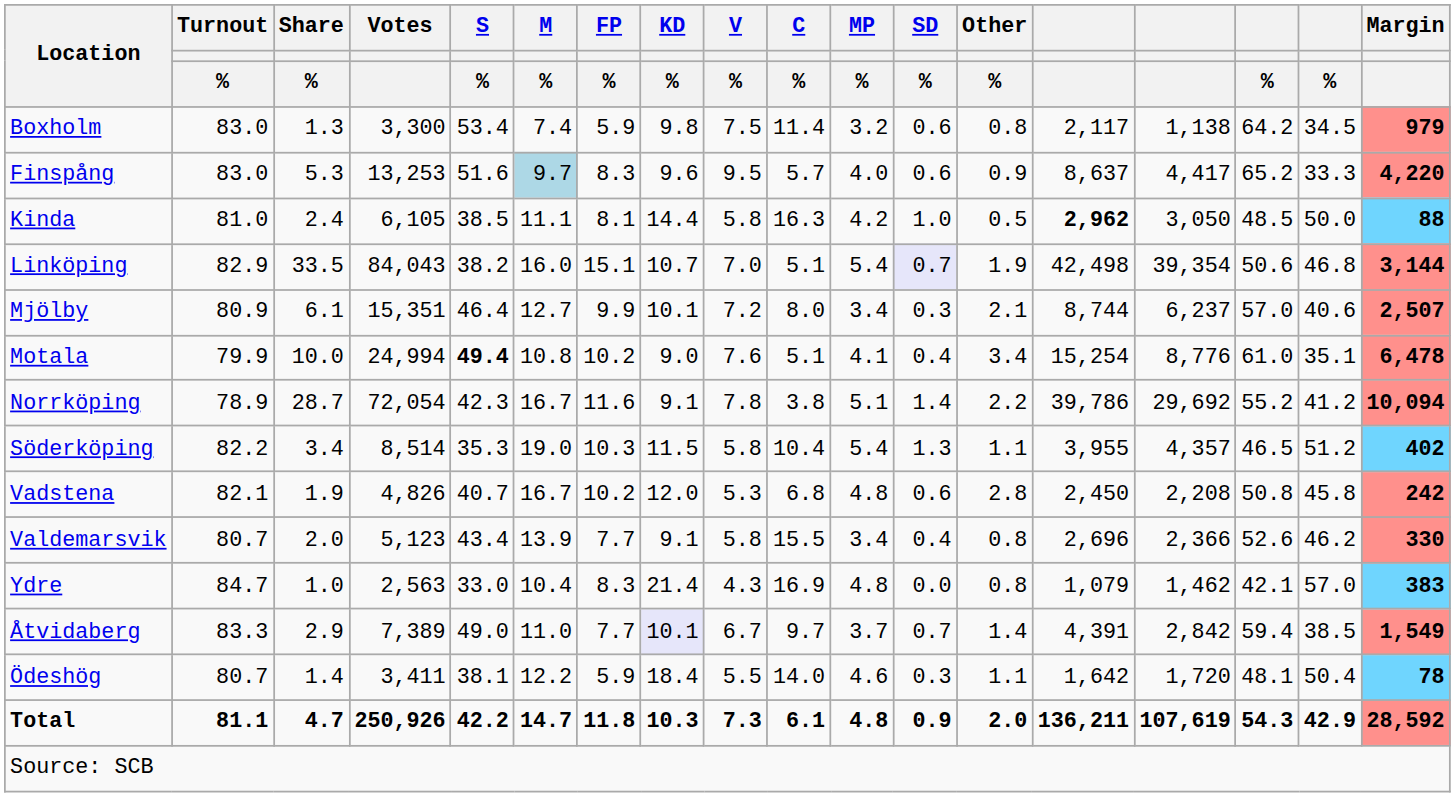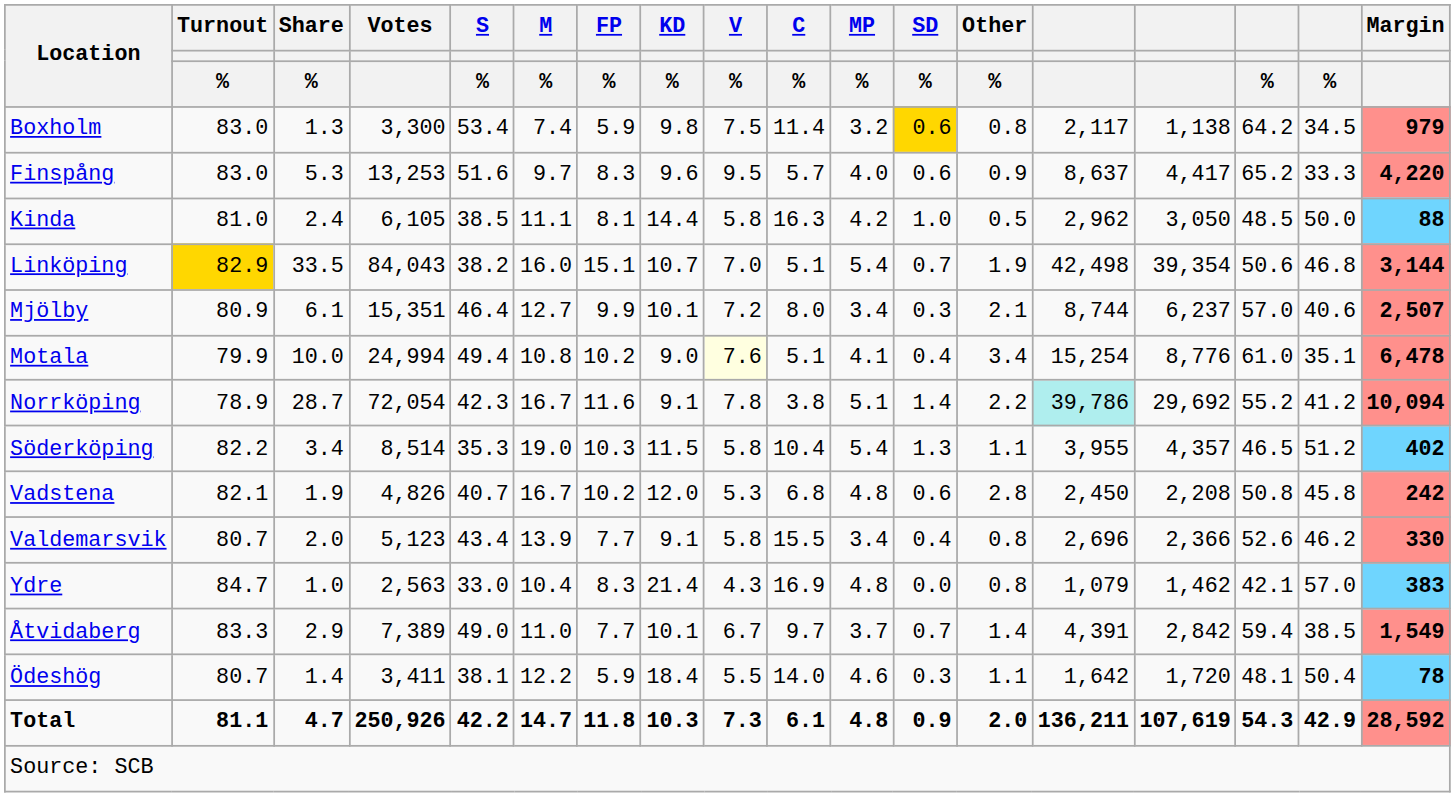(932, 130) no background -> (932, 130) gold background
(553, 175) lightblue background -> (553, 175) no background
(1096, 221) bold -> (1096, 221) normal
(242, 267) no background -> (242, 267) gold background
(932, 267) lavender background -> (932, 267) no background
(483, 358) bold -> (483, 358) normal
(742, 358) no background -> (742, 358) lightyellow background
(1090, 404) no background -> (1090, 404) paleturquoise background
(673, 632) lavender background -> (673, 632) no background
